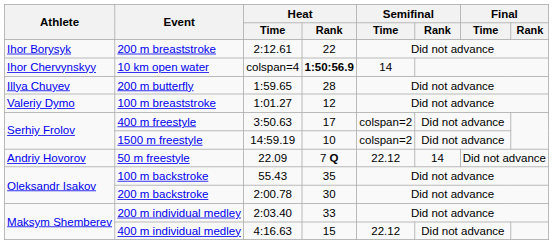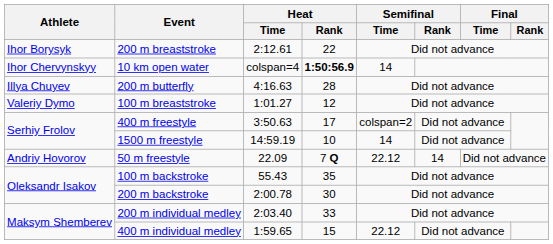(273, 86) 1:59.65 -> (273, 86) 4:16.63
(386, 140) colspan=2 -> (386, 140) 14
(273, 231) 4:16.63 -> (273, 231) 1:59.65
